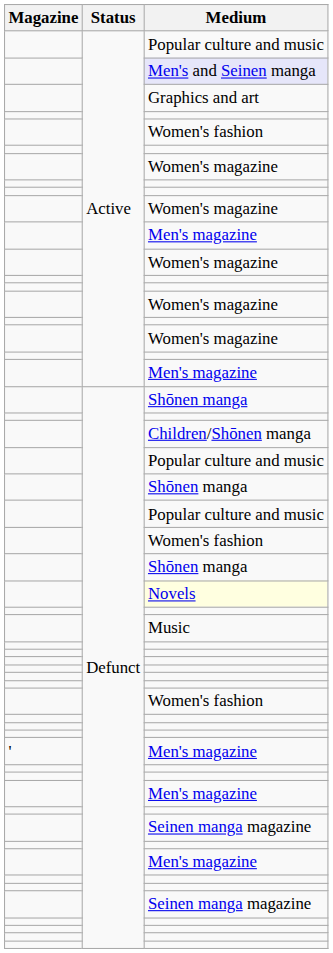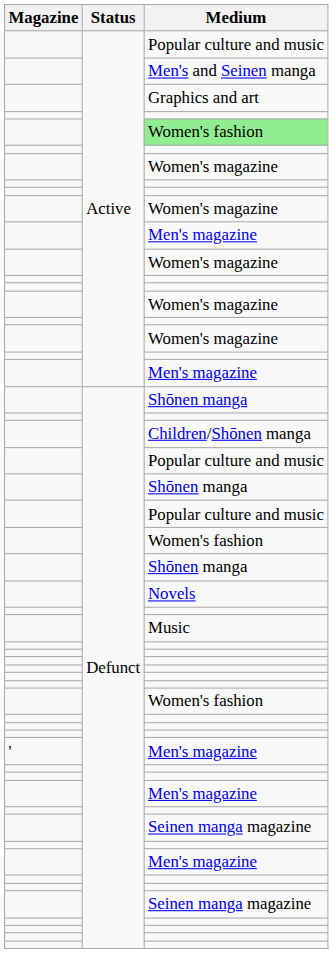(232, 71) lavender background -> (232, 71) no background
(206, 132) no background -> (206, 132) lightgreen background
(172, 593) lightyellow background -> (172, 593) no background
